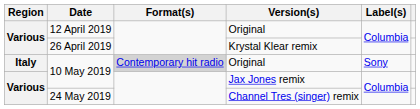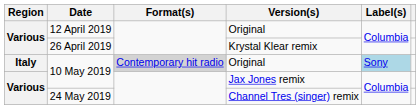(376, 63) no background -> (376, 63) lightblue background
